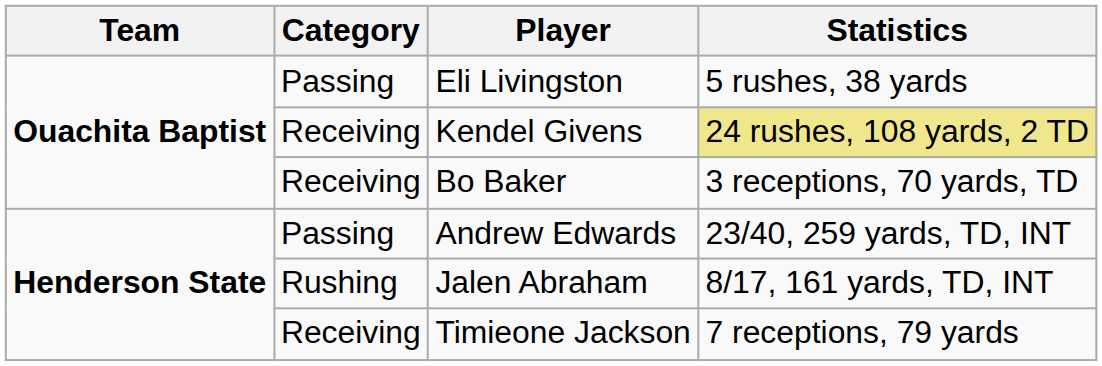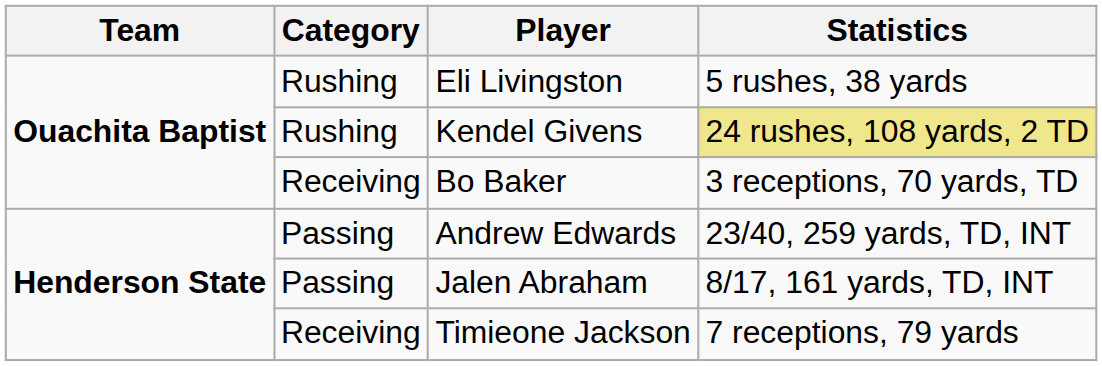(338, 81) Passing -> (339, 81) Rushing
(351, 131) Receiving -> (339, 131) Rushing
(339, 283) Rushing -> (338, 283) Passing
